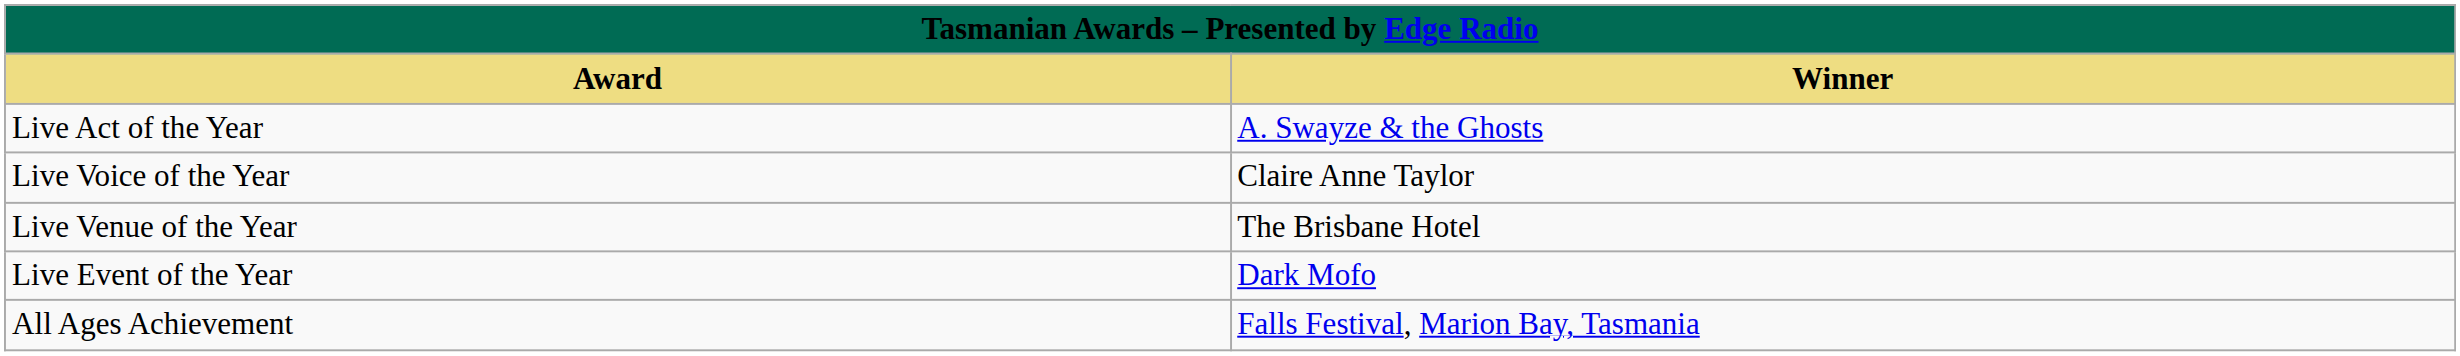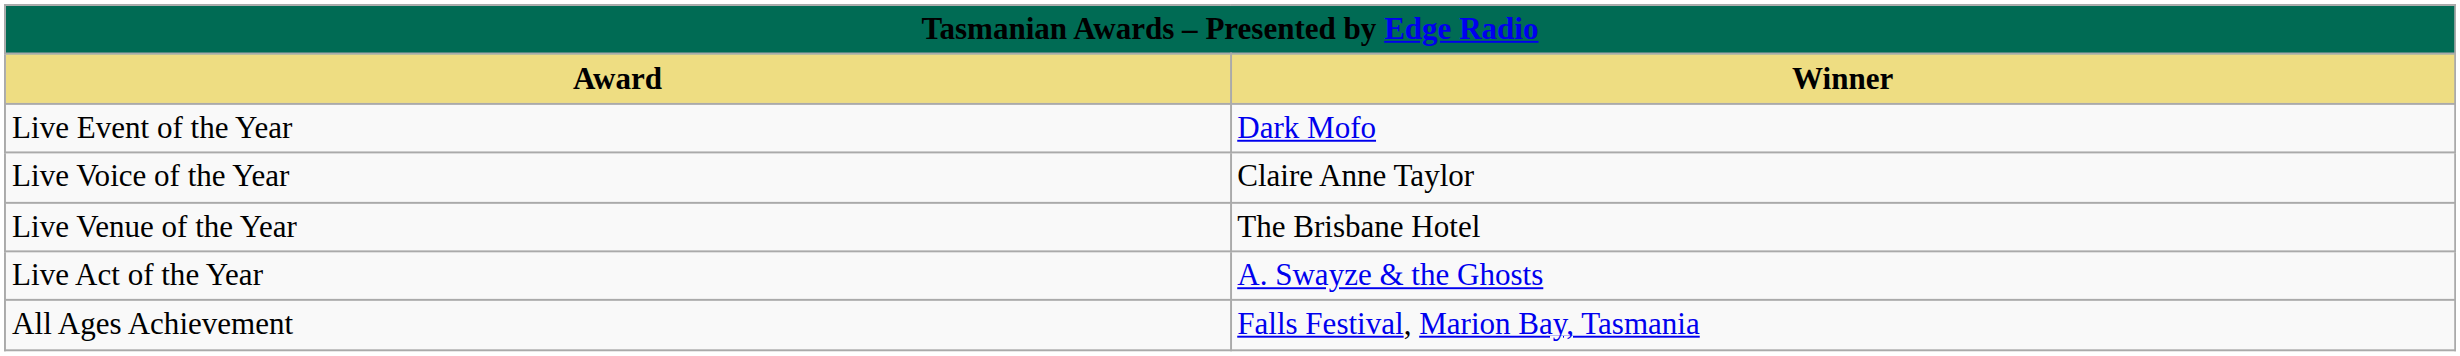rows swapped: (138, 127) <-> (152, 275)
